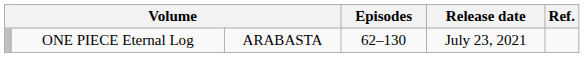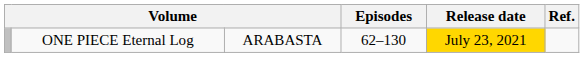(486, 40) no background -> (486, 40) gold background
